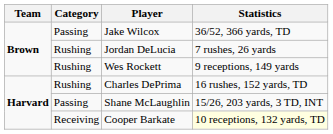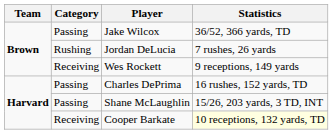(72, 66) Rushing -> (76, 66) Receiving
(72, 84) Rushing -> (71, 84) Passing
